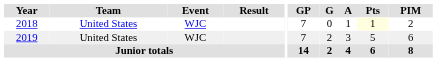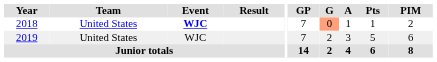(195, 24) normal -> (195, 24) bold
(329, 24) no background -> (329, 24) lightsalmon background
(373, 24) lightyellow background -> (373, 24) no background
